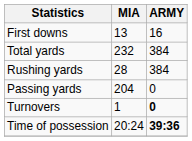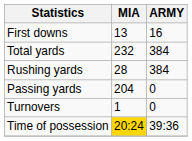(153, 107) bold -> (153, 107) normal
(129, 126) no background -> (129, 126) gold background
(164, 126) bold -> (164, 126) normal
